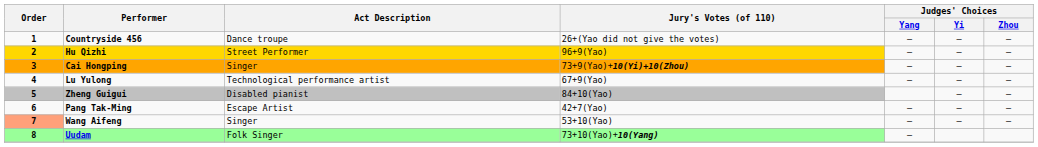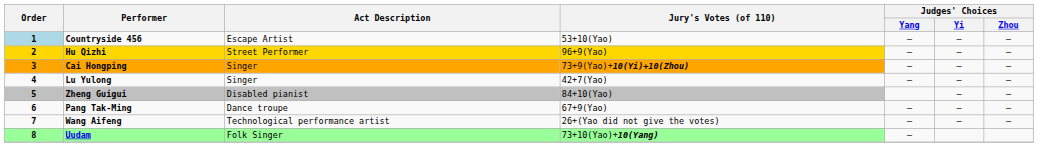(34, 39) no background -> (34, 39) lightblue background
(257, 39) Dance troupe -> (260, 39) Escape Artist
(641, 39) 26+(Yao did not give the votes) -> (587, 39) 53+10(Yao)
(308, 80) Technological performance artist -> (242, 80) Singer
(585, 80) 67+9(Yao) -> (585, 80) 42+7(Yao)
(260, 108) Escape Artist -> (257, 108) Dance troupe
(585, 108) 42+7(Yao) -> (585, 108) 67+9(Yao)
(34, 121) lightsalmon background -> (34, 121) no background
(242, 121) Singer -> (308, 121) Technological performance artist
(587, 121) 53+10(Yao) -> (641, 121) 26+(Yao did not give the votes)
